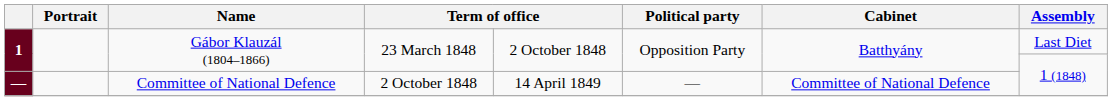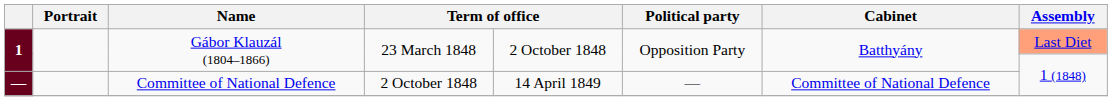(1063, 41) no background -> (1063, 41) lightsalmon background
